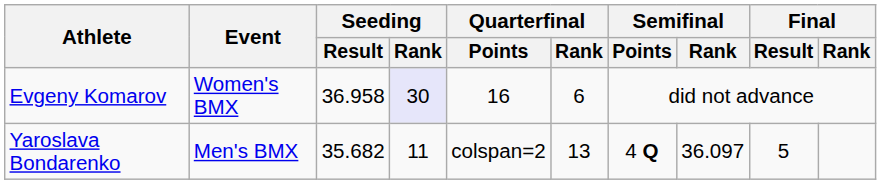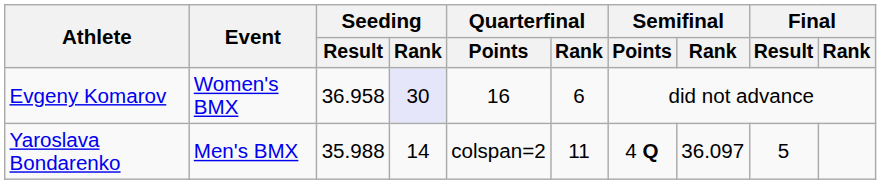(353, 151) 35.682 -> (353, 151) 35.988
(418, 151) 11 -> (418, 151) 14
(579, 151) 13 -> (579, 151) 11
